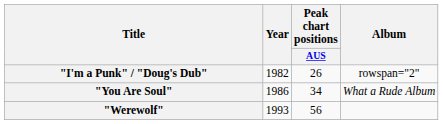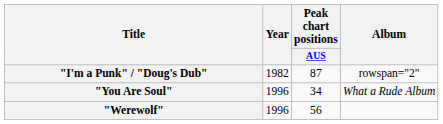(316, 73) 26 -> (316, 73) 87
(277, 92) 1986 -> (277, 92) 1996
(277, 110) 1993 -> (277, 110) 1996
